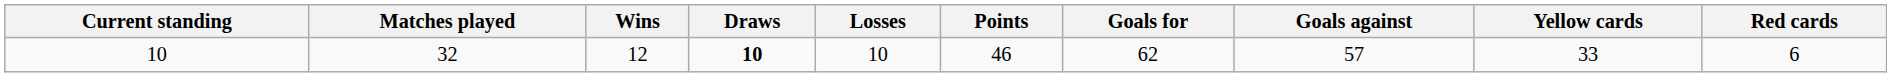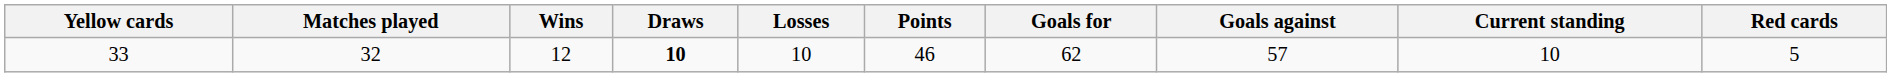columns swapped: (157, 20) <-> (1588, 20)
(1794, 54) 6 -> (1794, 54) 5
